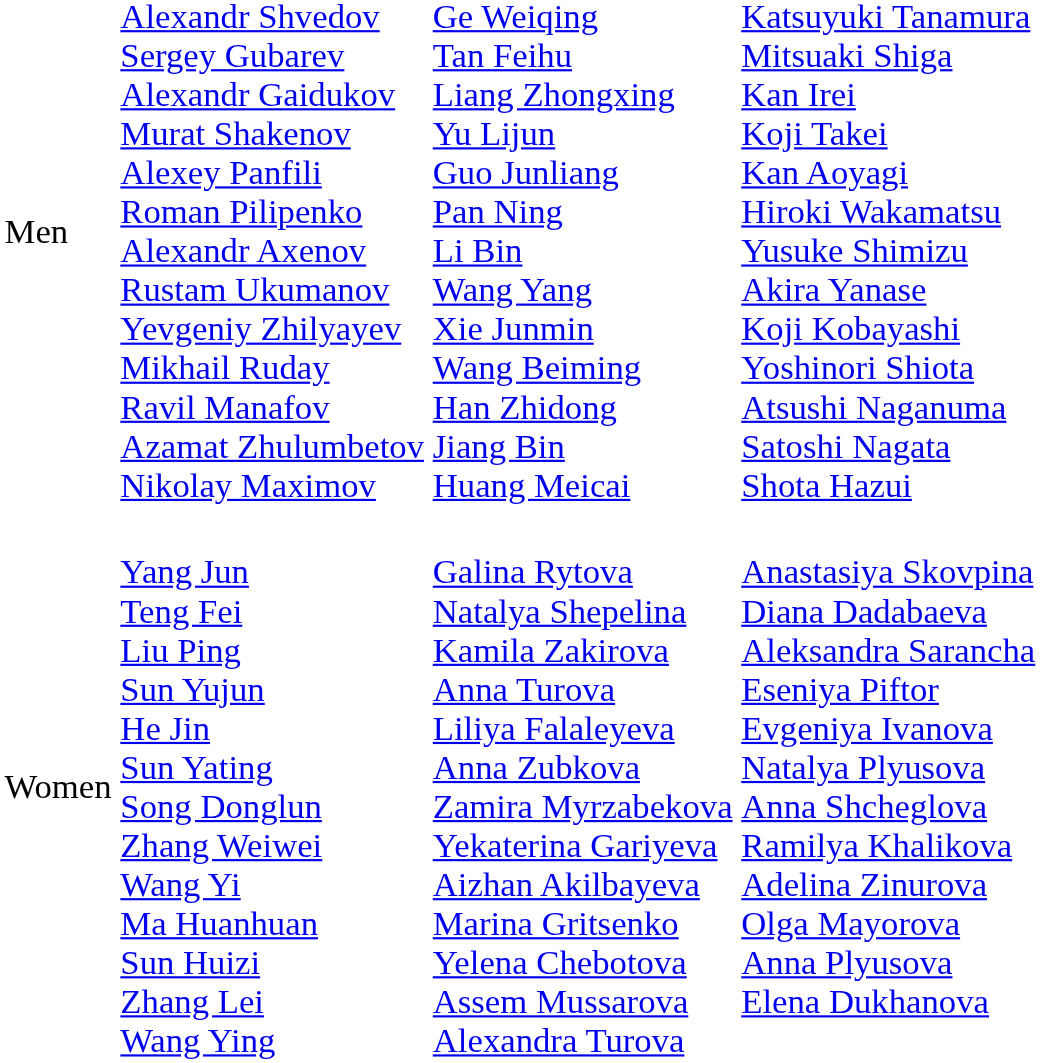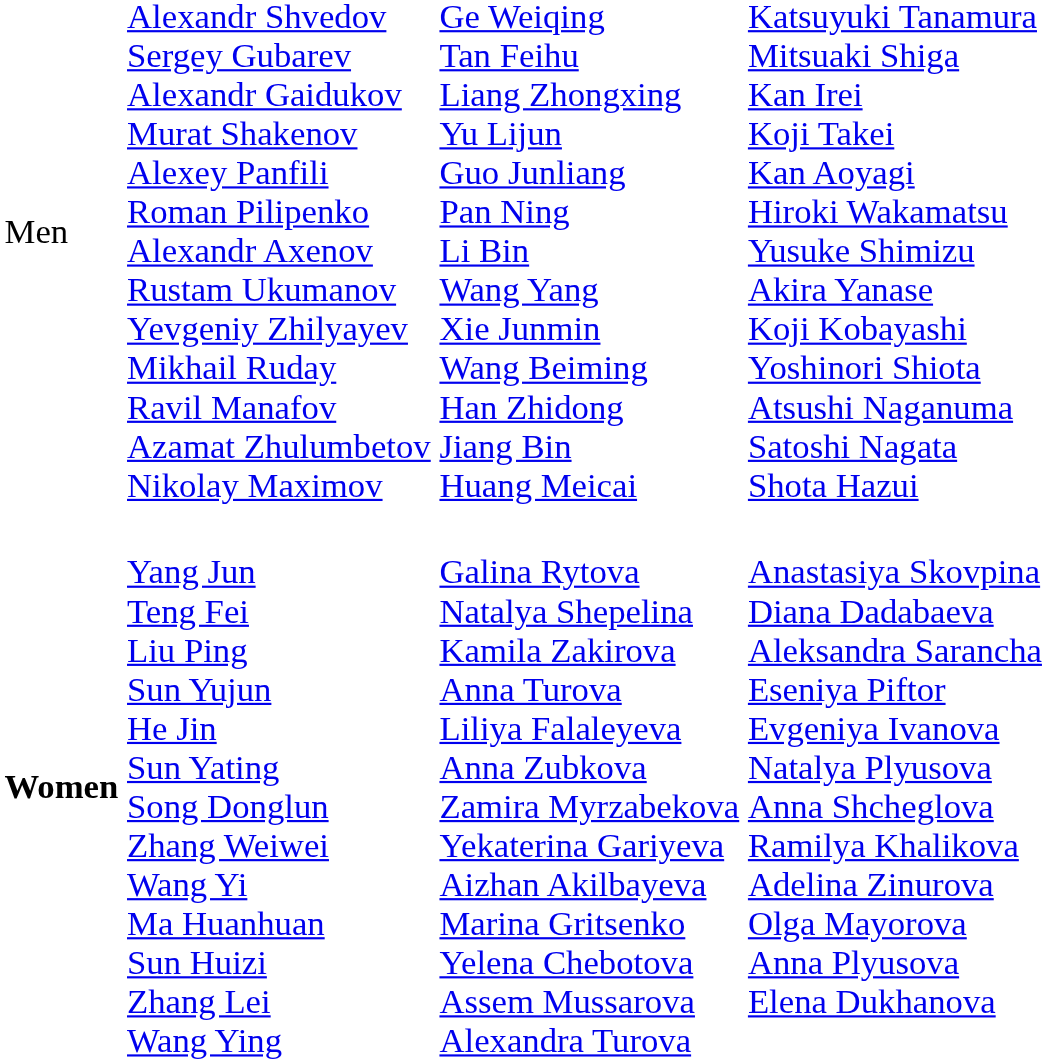(58, 786) normal -> (61, 786) bold
